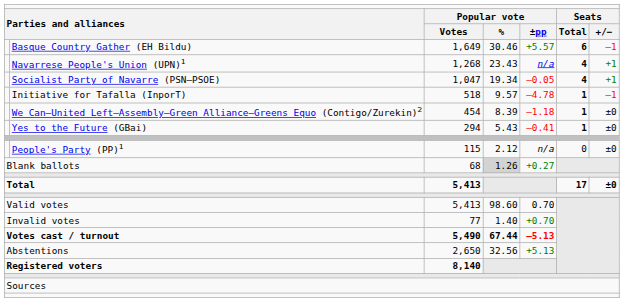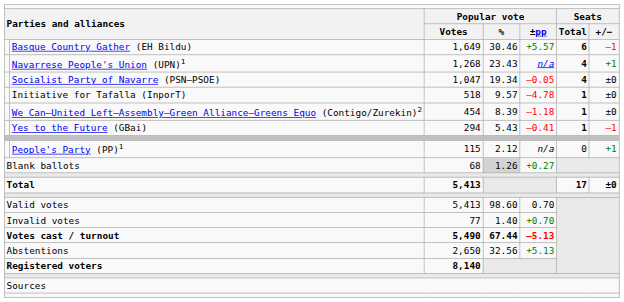(611, 80) +1 -> (611, 80) ±0
(611, 95) –1 -> (611, 95) ±0
(611, 128) ±0 -> (611, 128) –1
(611, 149) ±0 -> (611, 149) +1
